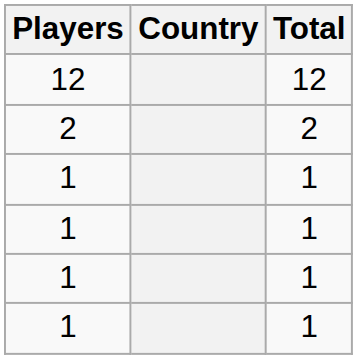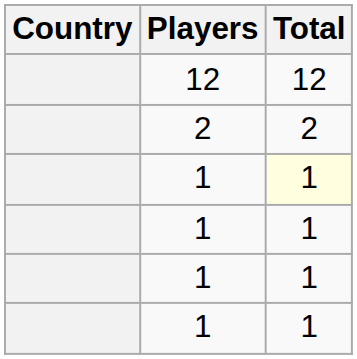columns swapped: (198, 29) <-> (68, 29)
(309, 178) no background -> (309, 178) lightyellow background
